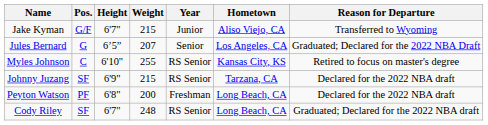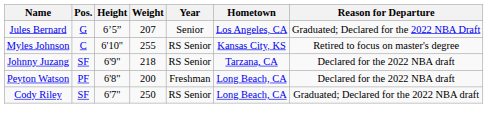- row: (38, 29)
(148, 78) 215 -> (148, 62) 218
(148, 111) 248 -> (148, 95) 250
